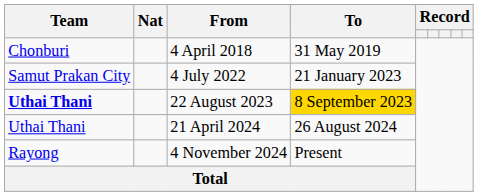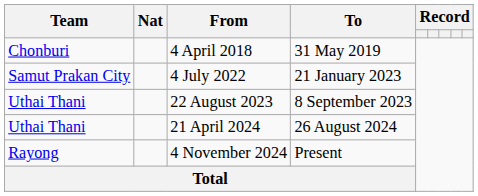(50, 101) bold -> (47, 101) normal
(353, 101) gold background -> (353, 101) no background
